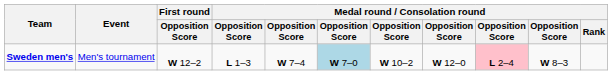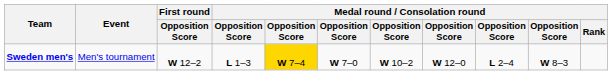(291, 63) no background -> (291, 63) gold background
(344, 63) lightblue background -> (344, 63) no background
(502, 63) pink background -> (502, 63) no background
